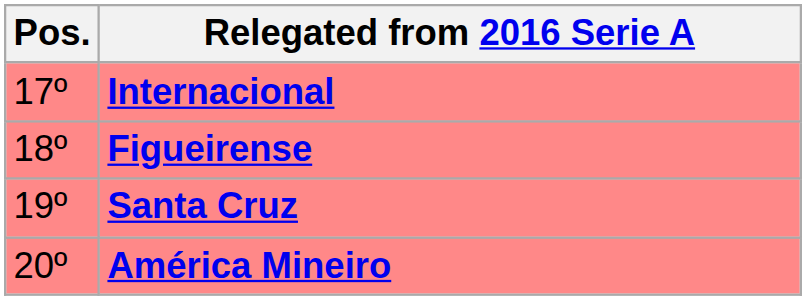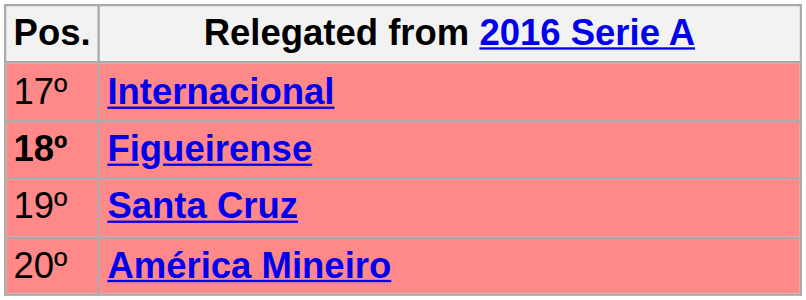(40, 149) normal -> (40, 149) bold
